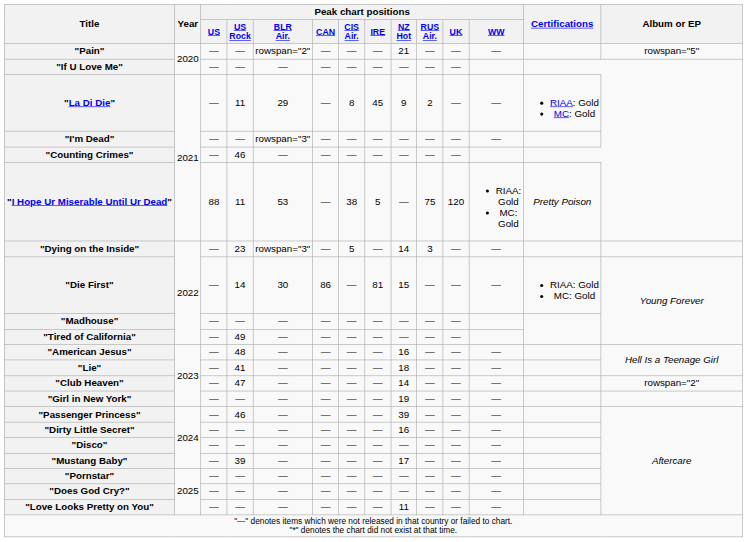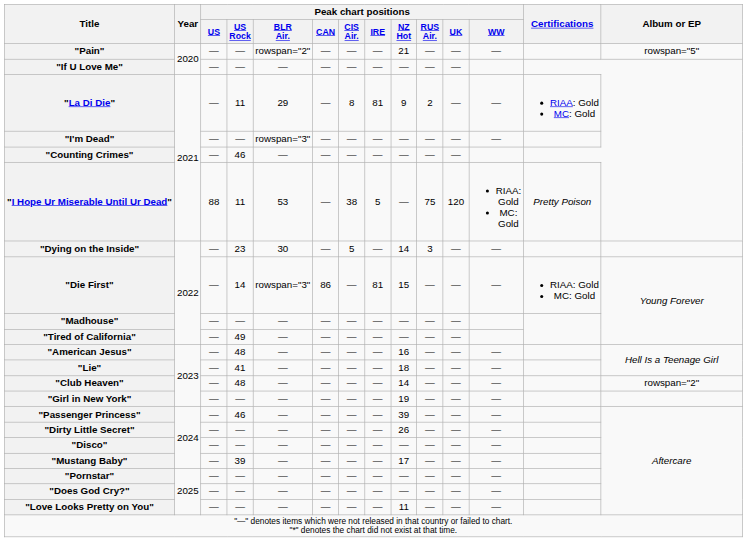(378, 103) 45 -> (378, 103) 81
(283, 249) rowspan="3" -> (283, 249) 30
(283, 285) 30 -> (283, 285) rowspan="3"
(240, 383) 47 -> (240, 383) 48
(404, 429) 16 -> (404, 429) 26
